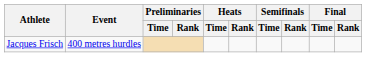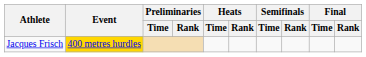(104, 44) no background -> (104, 44) gold background
